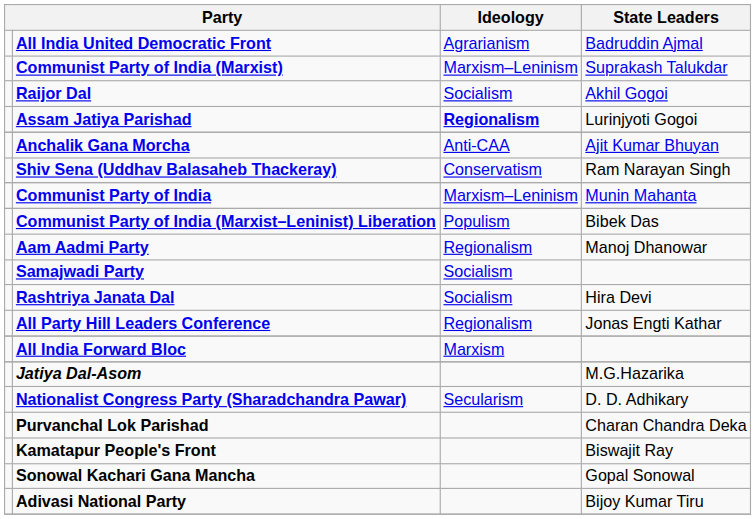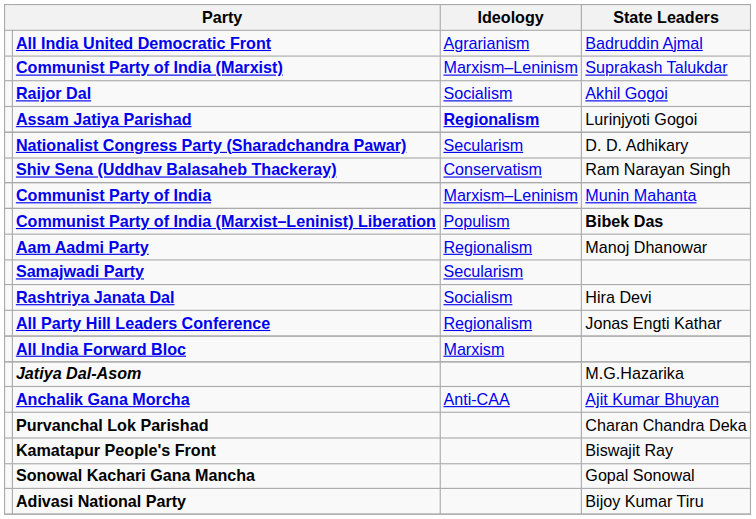rows swapped: (211, 400) <-> (103, 145)
(622, 222) normal -> (624, 222) bold
(478, 272) Socialism -> (483, 272) Secularism
